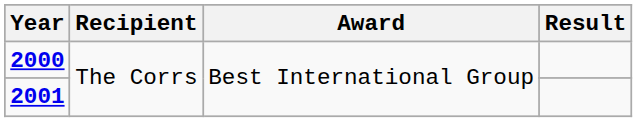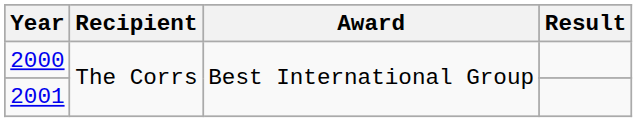(37, 60) bold -> (37, 60) normal
(37, 97) bold -> (37, 97) normal
